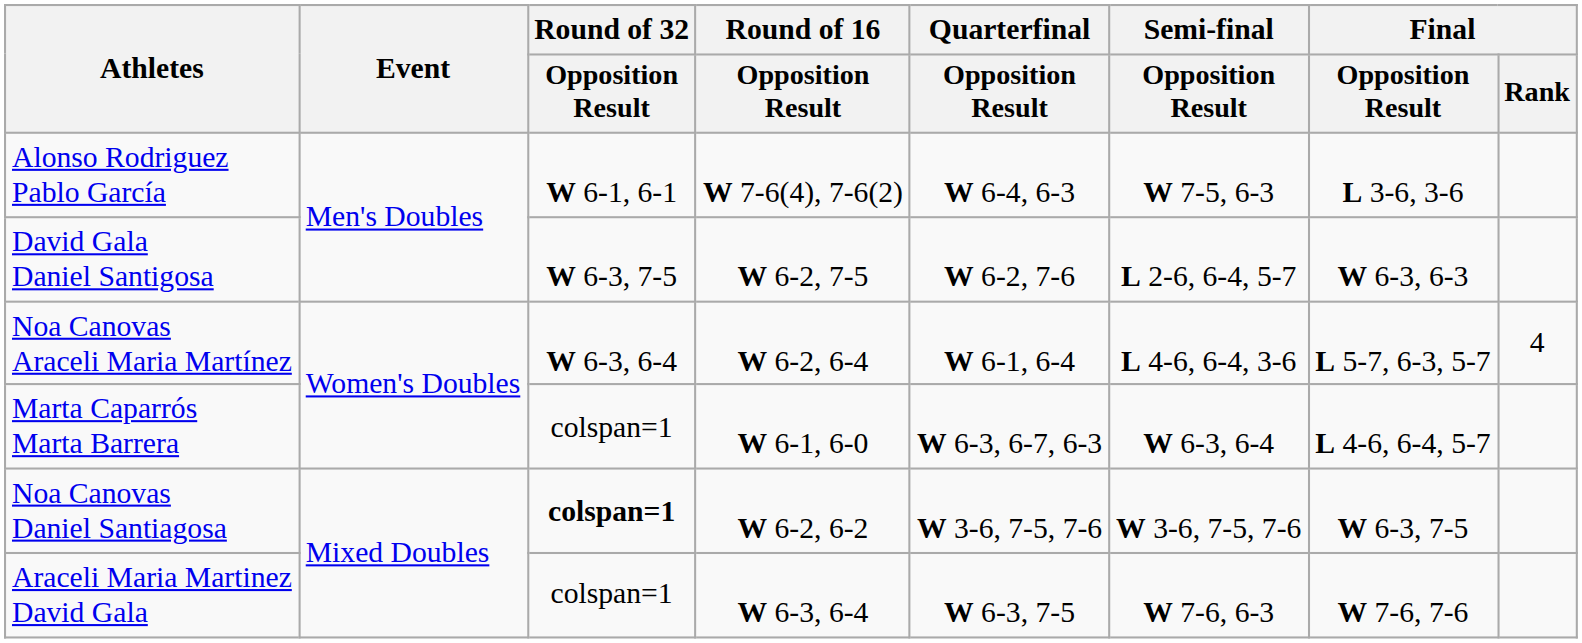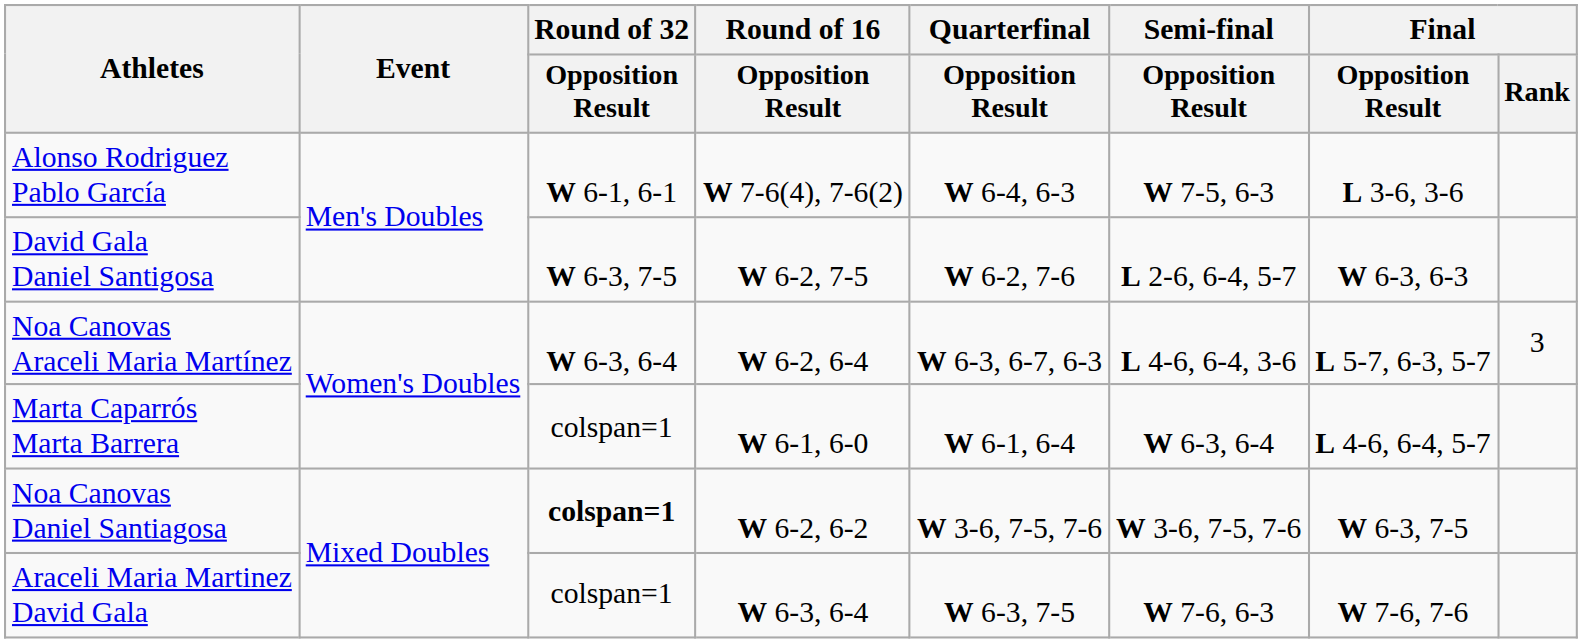(1010, 360) W 6-1, 6-4 -> (1010, 360) W 6-3, 6-7, 6-3
(1537, 342) 4 -> (1537, 342) 3
(1010, 444) W 6-3, 6-7, 6-3 -> (1010, 444) W 6-1, 6-4
